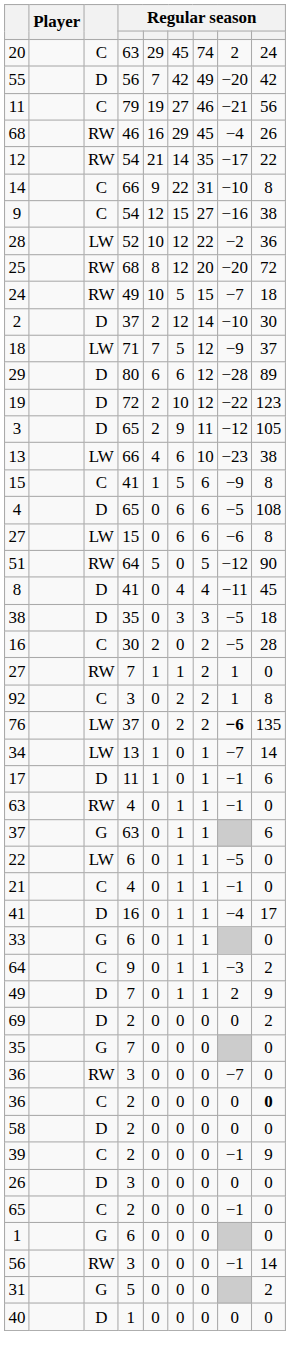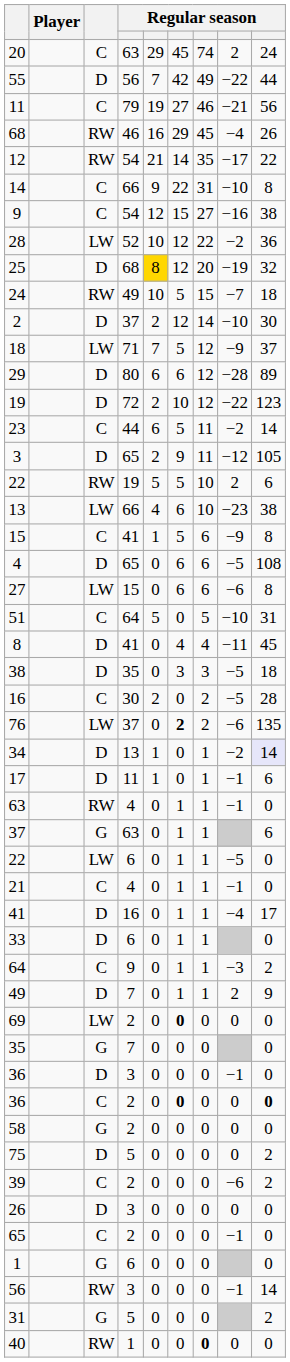(235, 79) −20 -> (235, 79) −22
(269, 79) 42 -> (269, 79) 44
(101, 267) RW -> (101, 267) D
(156, 267) no background -> (156, 267) gold background
(235, 267) −20 -> (235, 267) −19
(269, 267) 72 -> (269, 267) 32
+ row: (17, 429)
+ row: (17, 483)
(101, 563) RW -> (101, 617) C
(235, 563) −12 -> (235, 617) −10
(269, 563) 90 -> (269, 617) 31
- row: (17, 671)
- row: (17, 698)
(180, 725) normal -> (180, 725) bold
(235, 725) bold -> (235, 725) normal
(101, 751) LW -> (101, 751) D
(235, 751) −7 -> (235, 751) −2
(269, 751) no background -> (269, 751) lavender background
(101, 940) G -> (101, 940) D
(101, 1020) D -> (101, 1020) LW
(180, 1020) normal -> (180, 1020) bold
(269, 1020) 2 -> (269, 1020) 0
(101, 1074) RW -> (101, 1074) D
(235, 1074) −7 -> (235, 1074) −1
(180, 1101) normal -> (180, 1101) bold
(101, 1128) D -> (101, 1128) G
+ row: (17, 1155)
(235, 1155) −1 -> (235, 1182) −6
(269, 1155) 9 -> (269, 1182) 2
(101, 1316) D -> (101, 1343) RW
(205, 1316) normal -> (205, 1343) bold
